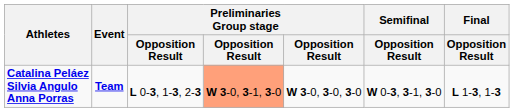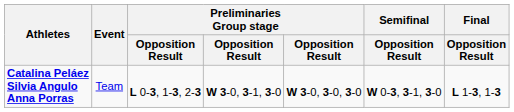(109, 87) bold -> (109, 87) normal
(244, 93) lightsalmon background -> (244, 93) no background
